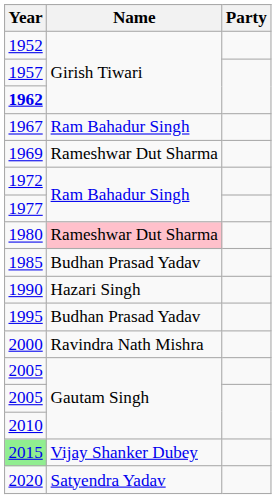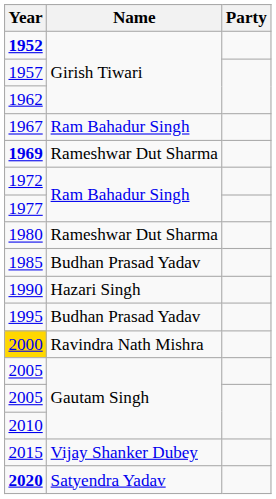(26, 45) normal -> (26, 45) bold
(26, 99) bold -> (26, 99) normal
(26, 153) normal -> (26, 153) bold
(134, 235) pink background -> (134, 235) no background
(26, 343) no background -> (26, 343) gold background
(26, 452) lightgreen background -> (26, 452) no background
(26, 479) normal -> (26, 479) bold
